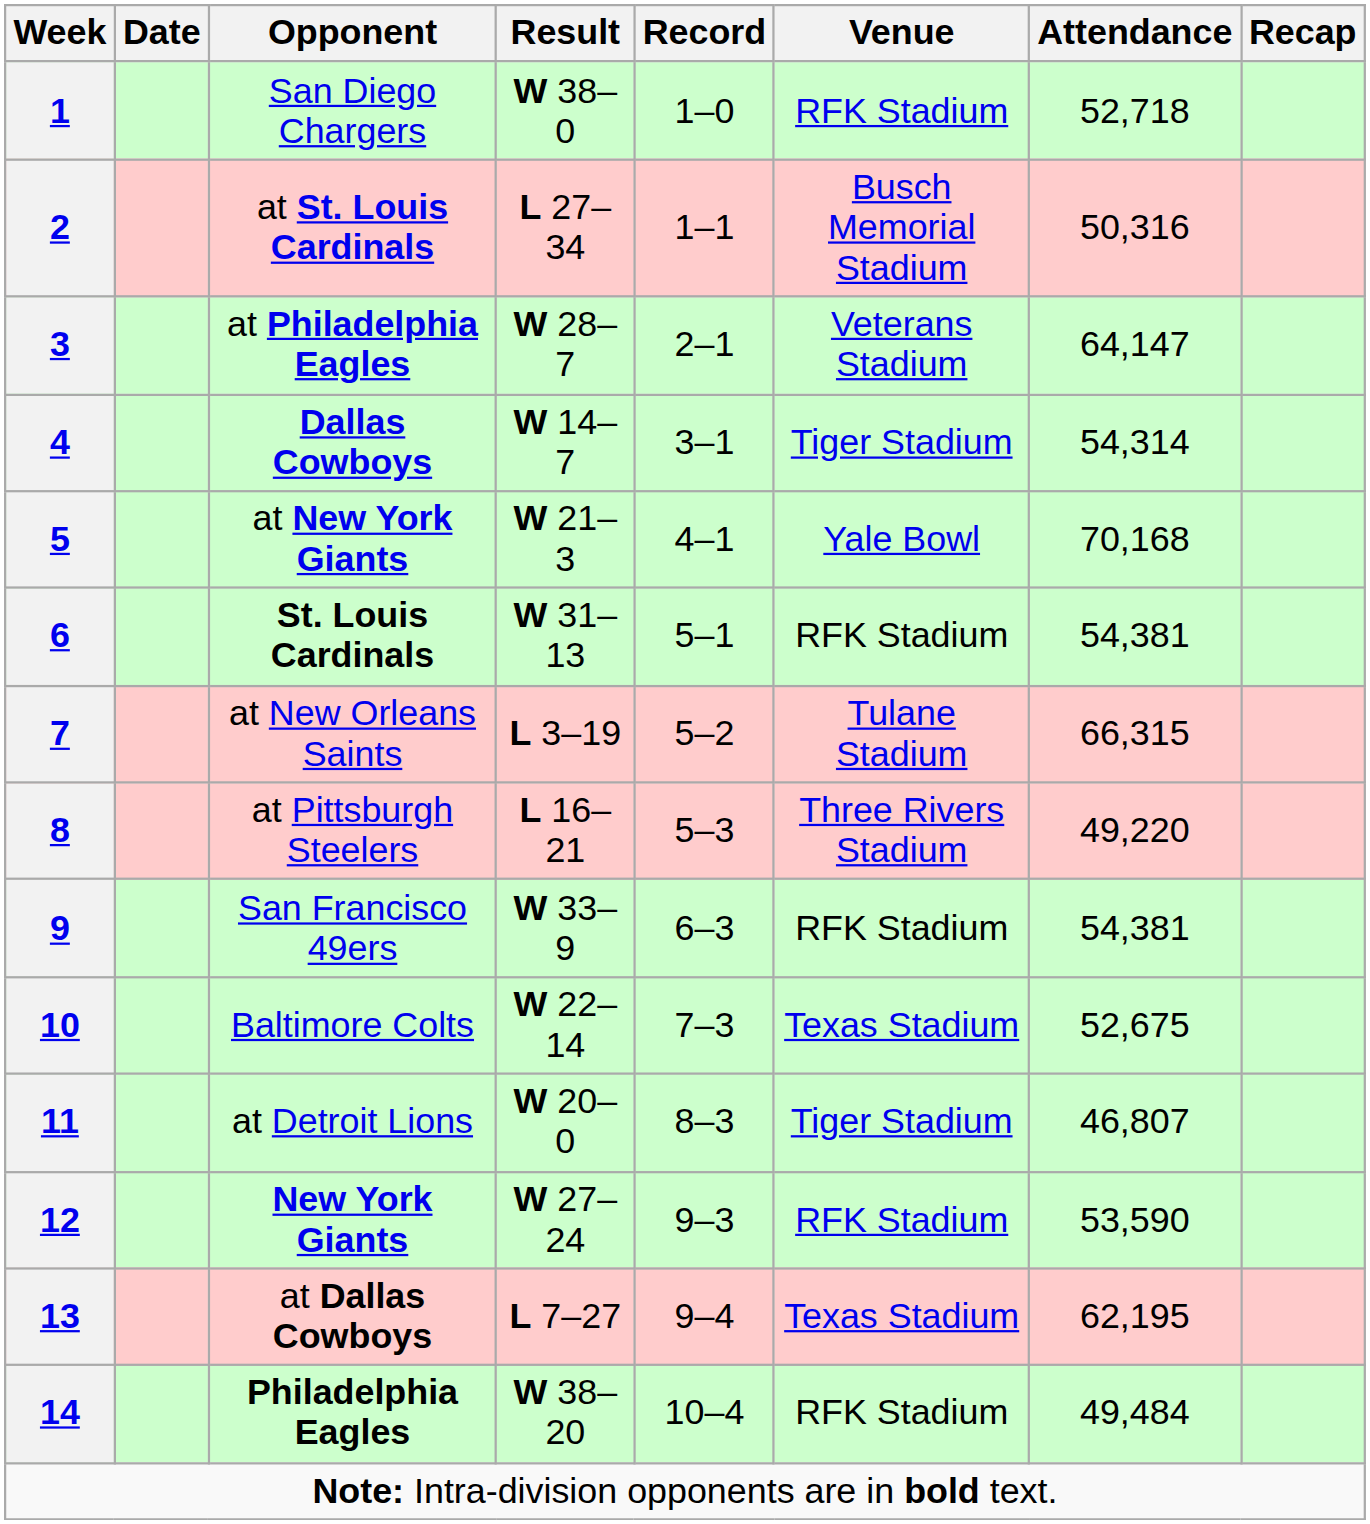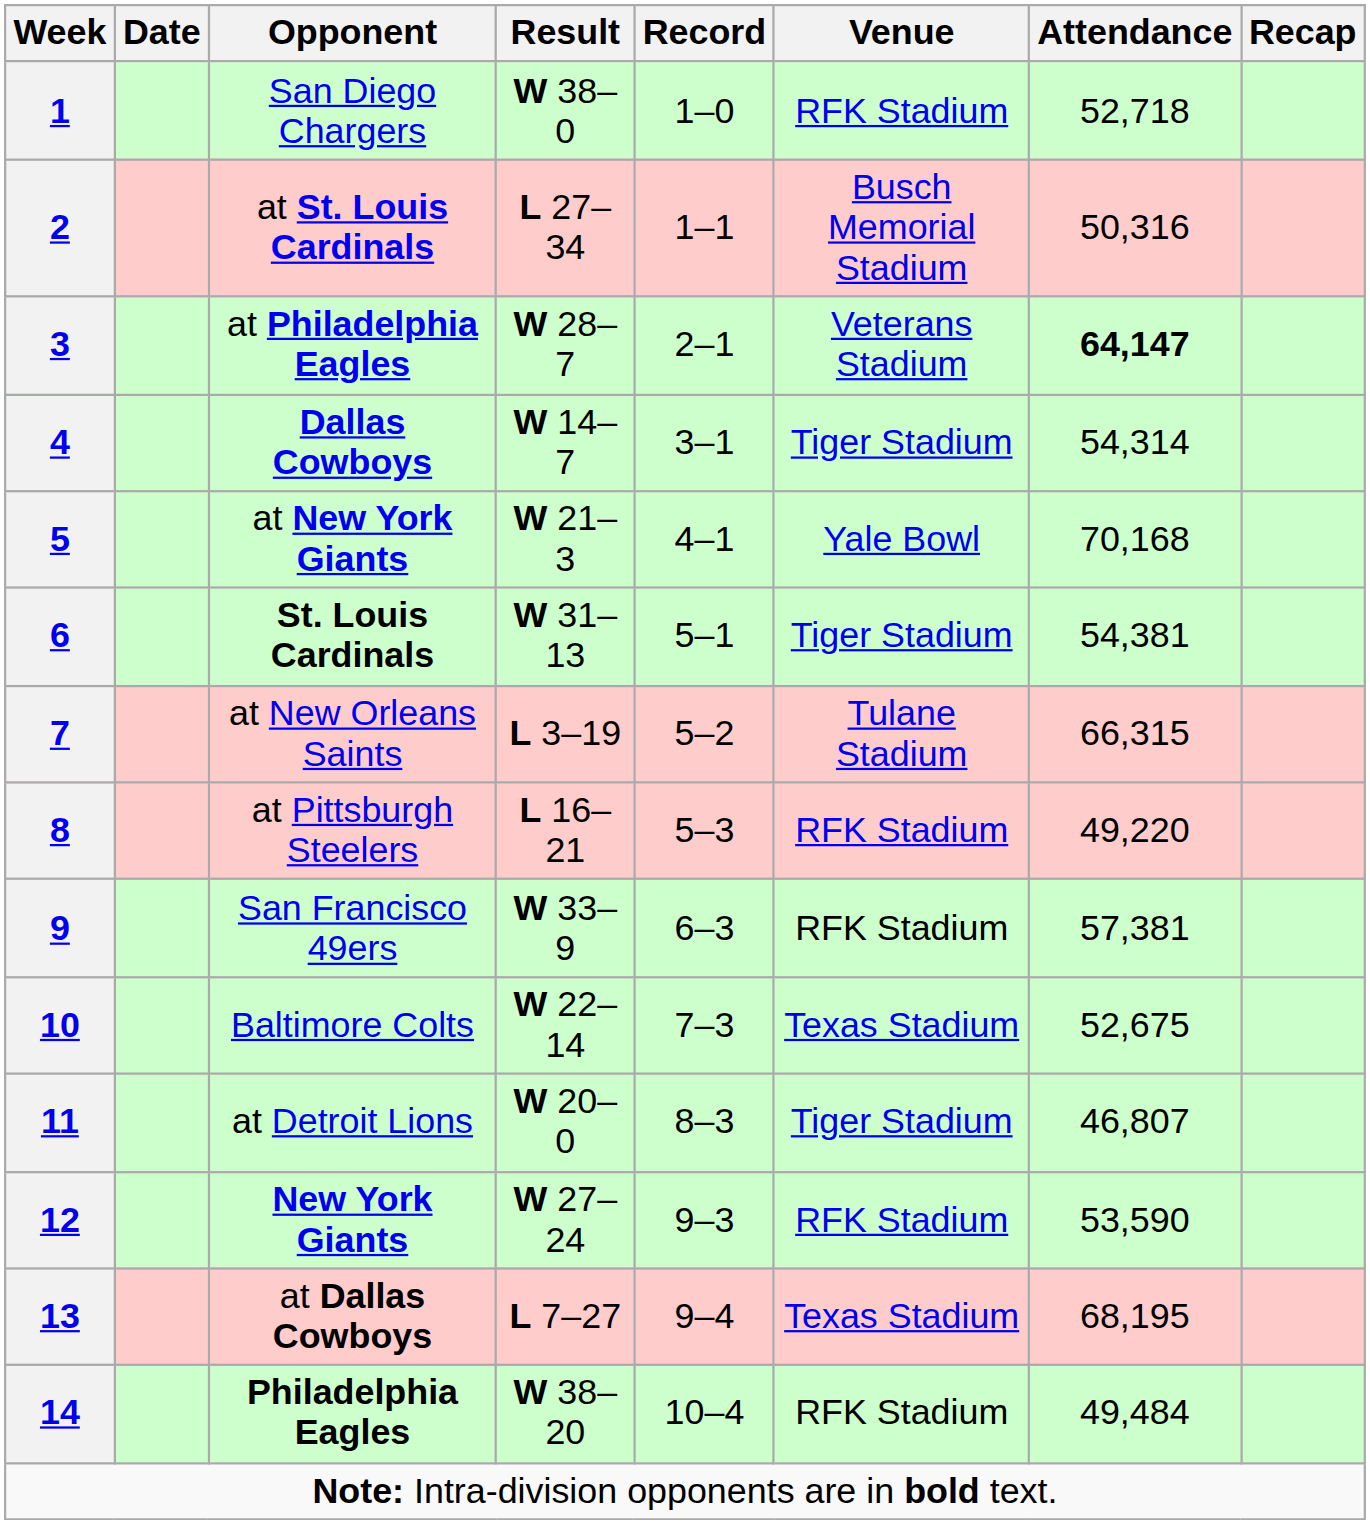(1135, 344) normal -> (1135, 344) bold
(902, 636) RFK Stadium -> (902, 636) Tiger Stadium
(902, 830) Three Rivers Stadium -> (902, 830) RFK Stadium
(1135, 927) 54,381 -> (1135, 927) 57,381
(1135, 1316) 62,195 -> (1135, 1316) 68,195
